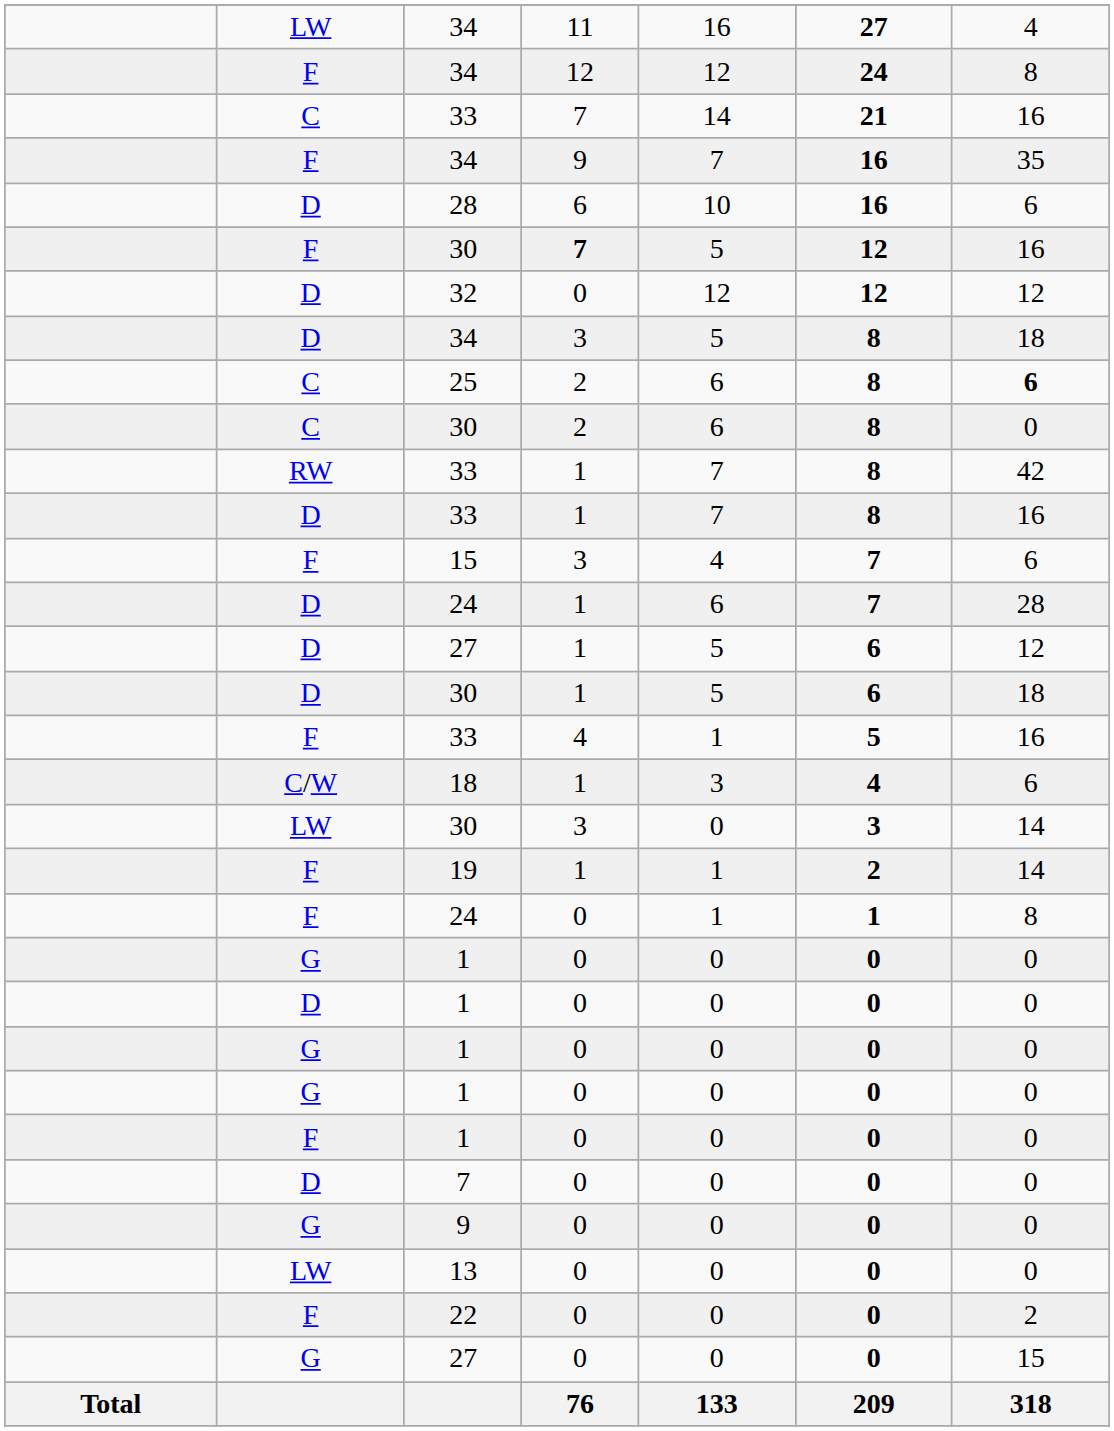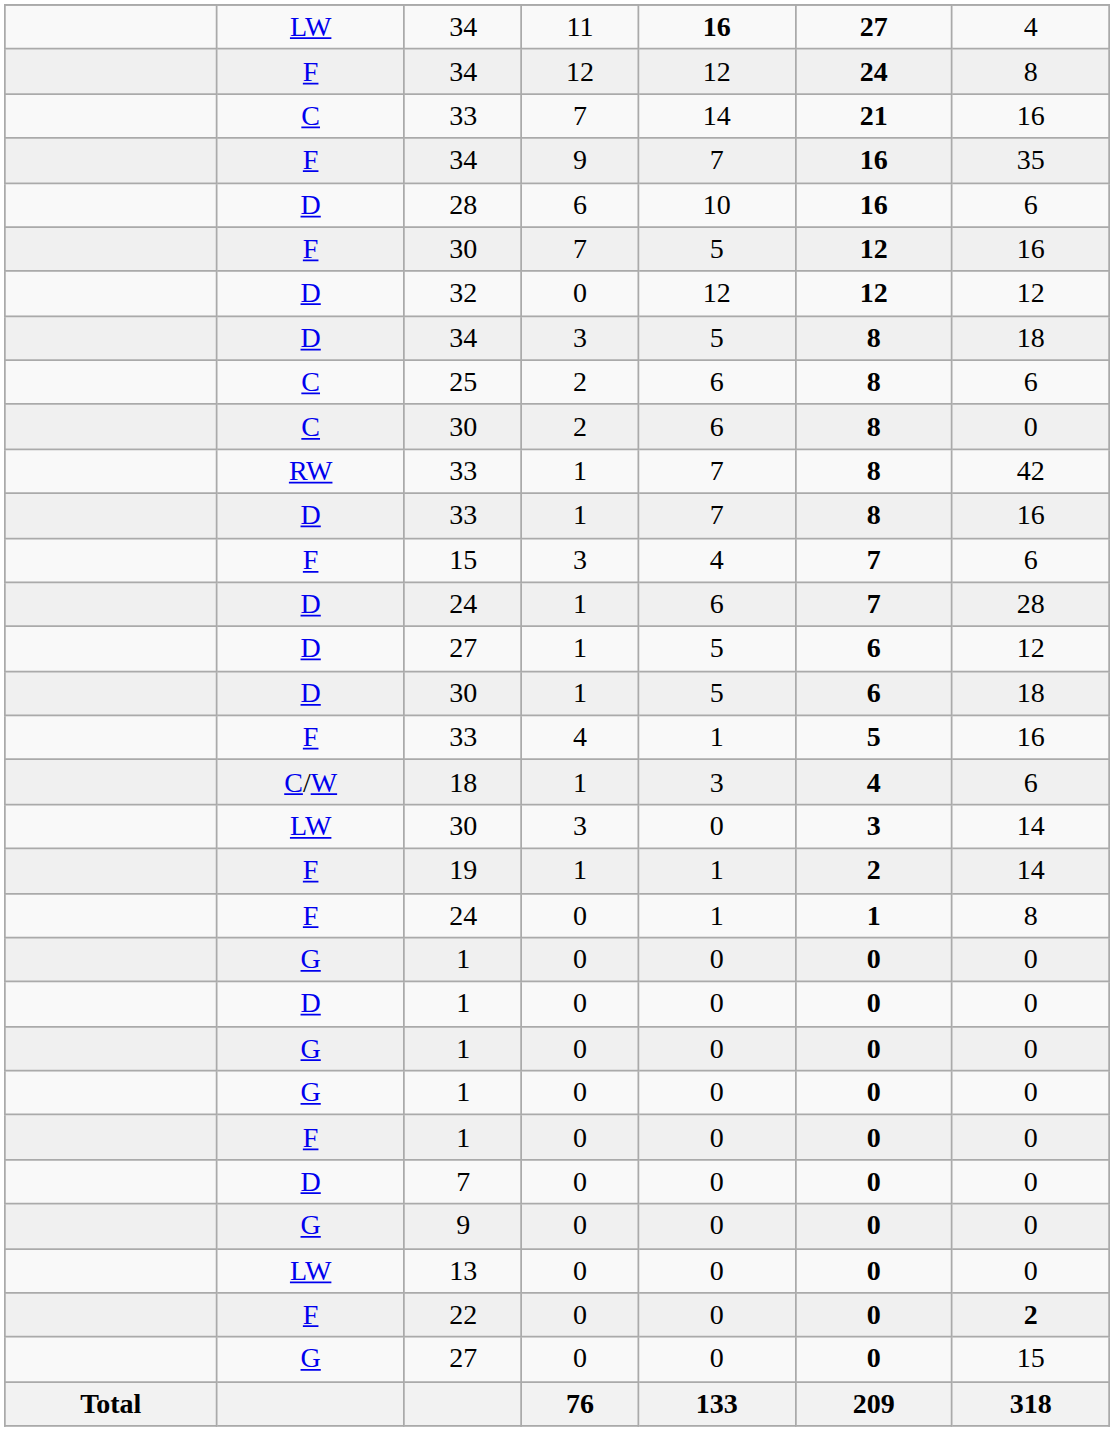(717, 26) normal -> (717, 26) bold
(580, 248) bold -> (580, 248) normal
(1031, 381) bold -> (1031, 381) normal
(1031, 1314) normal -> (1031, 1314) bold
